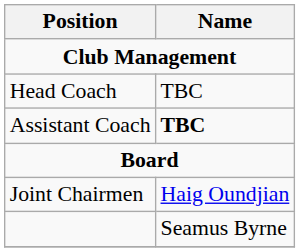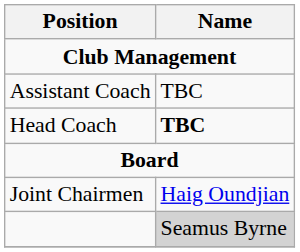(63, 90) Head Coach -> (80, 90) Assistant Coach
(80, 125) Assistant Coach -> (63, 125) Head Coach
(224, 228) no background -> (224, 228) lightgrey background
